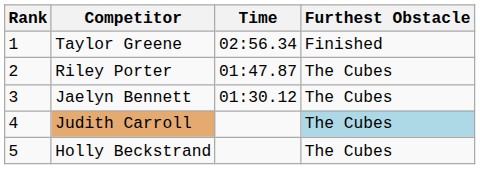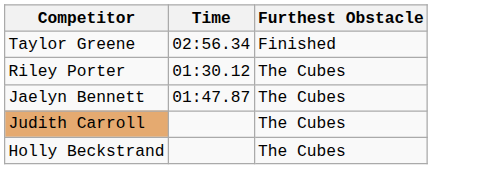- column: (28, 18)
(258, 71) 01:47.87 -> (211, 71) 01:30.12
(258, 98) 01:30.12 -> (211, 98) 01:47.87
(349, 124) lightblue background -> (302, 124) no background
